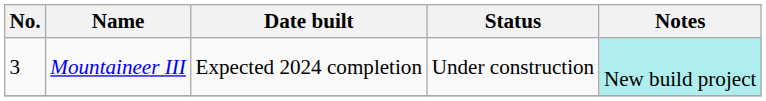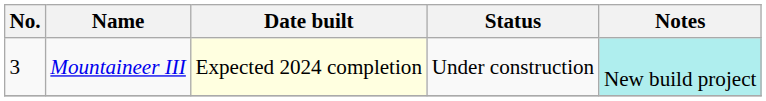(309, 66) no background -> (309, 66) lightyellow background
